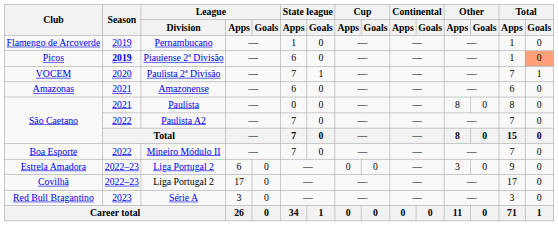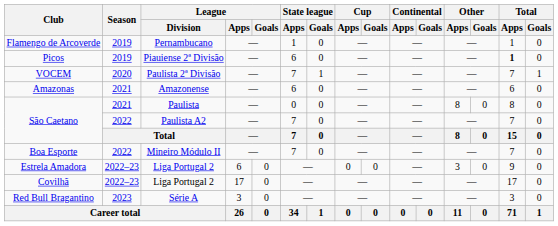(122, 58) bold -> (122, 58) normal
(512, 58) normal -> (512, 58) bold
(539, 58) lightsalmon background -> (539, 58) no background
